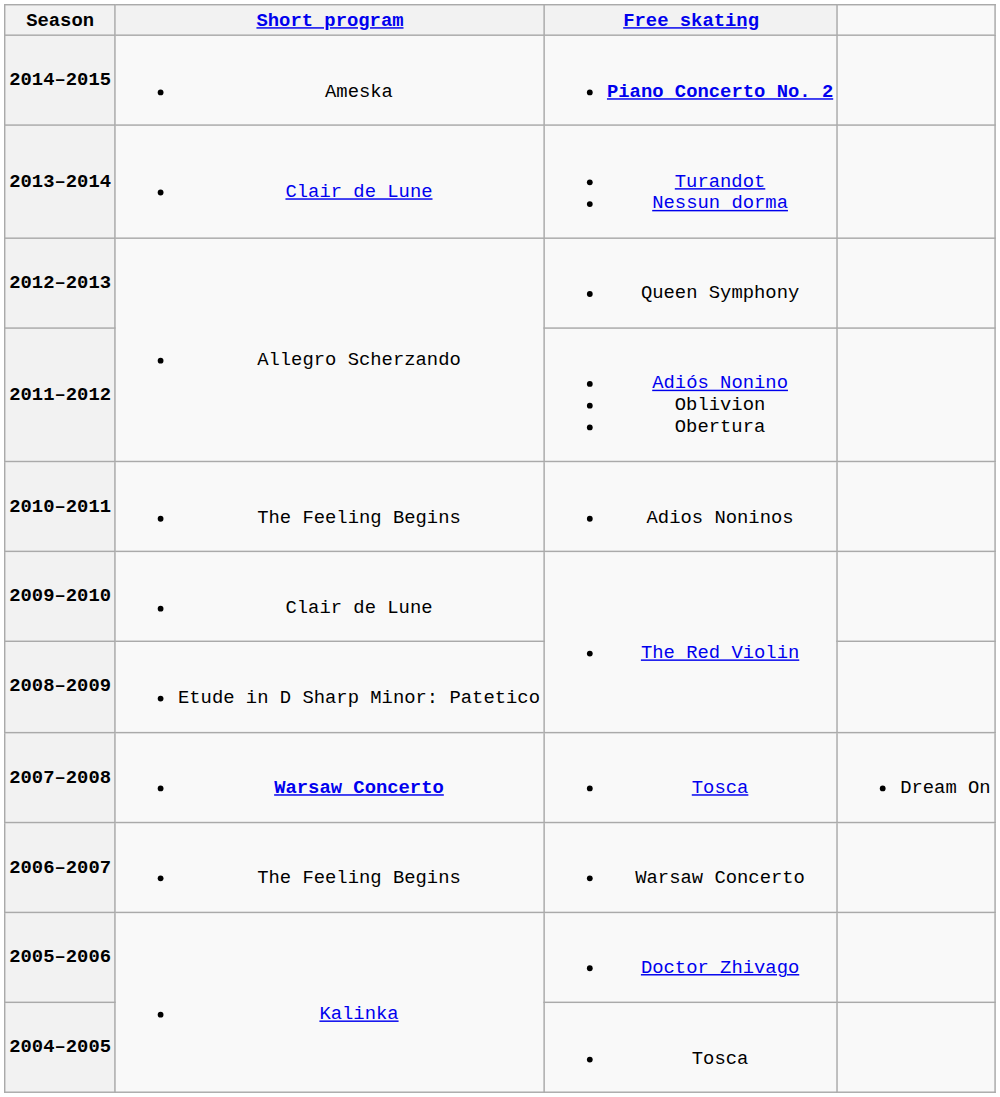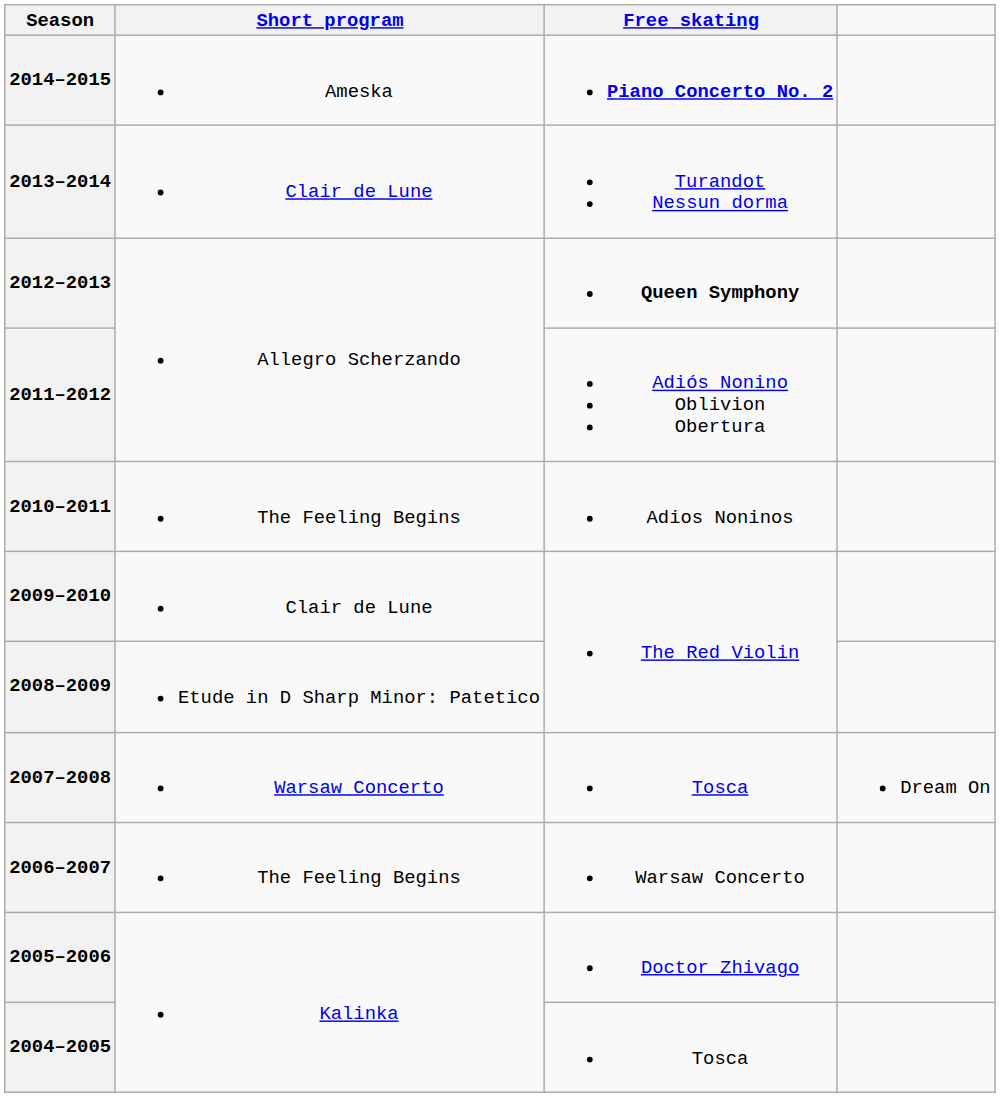(691, 294) normal -> (691, 294) bold
(330, 788) bold -> (330, 788) normal
